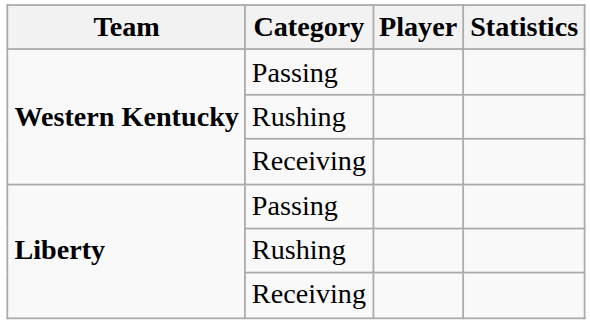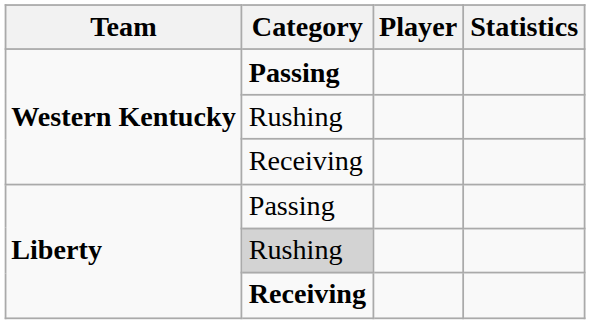(295, 71) normal -> (294, 71) bold
(299, 250) no background -> (296, 250) lightgrey background
(309, 294) normal -> (307, 294) bold
